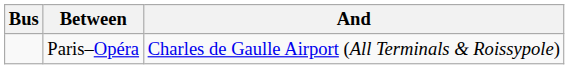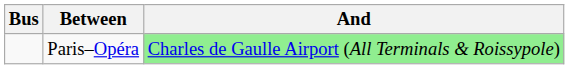(354, 48) no background -> (354, 48) lightgreen background
